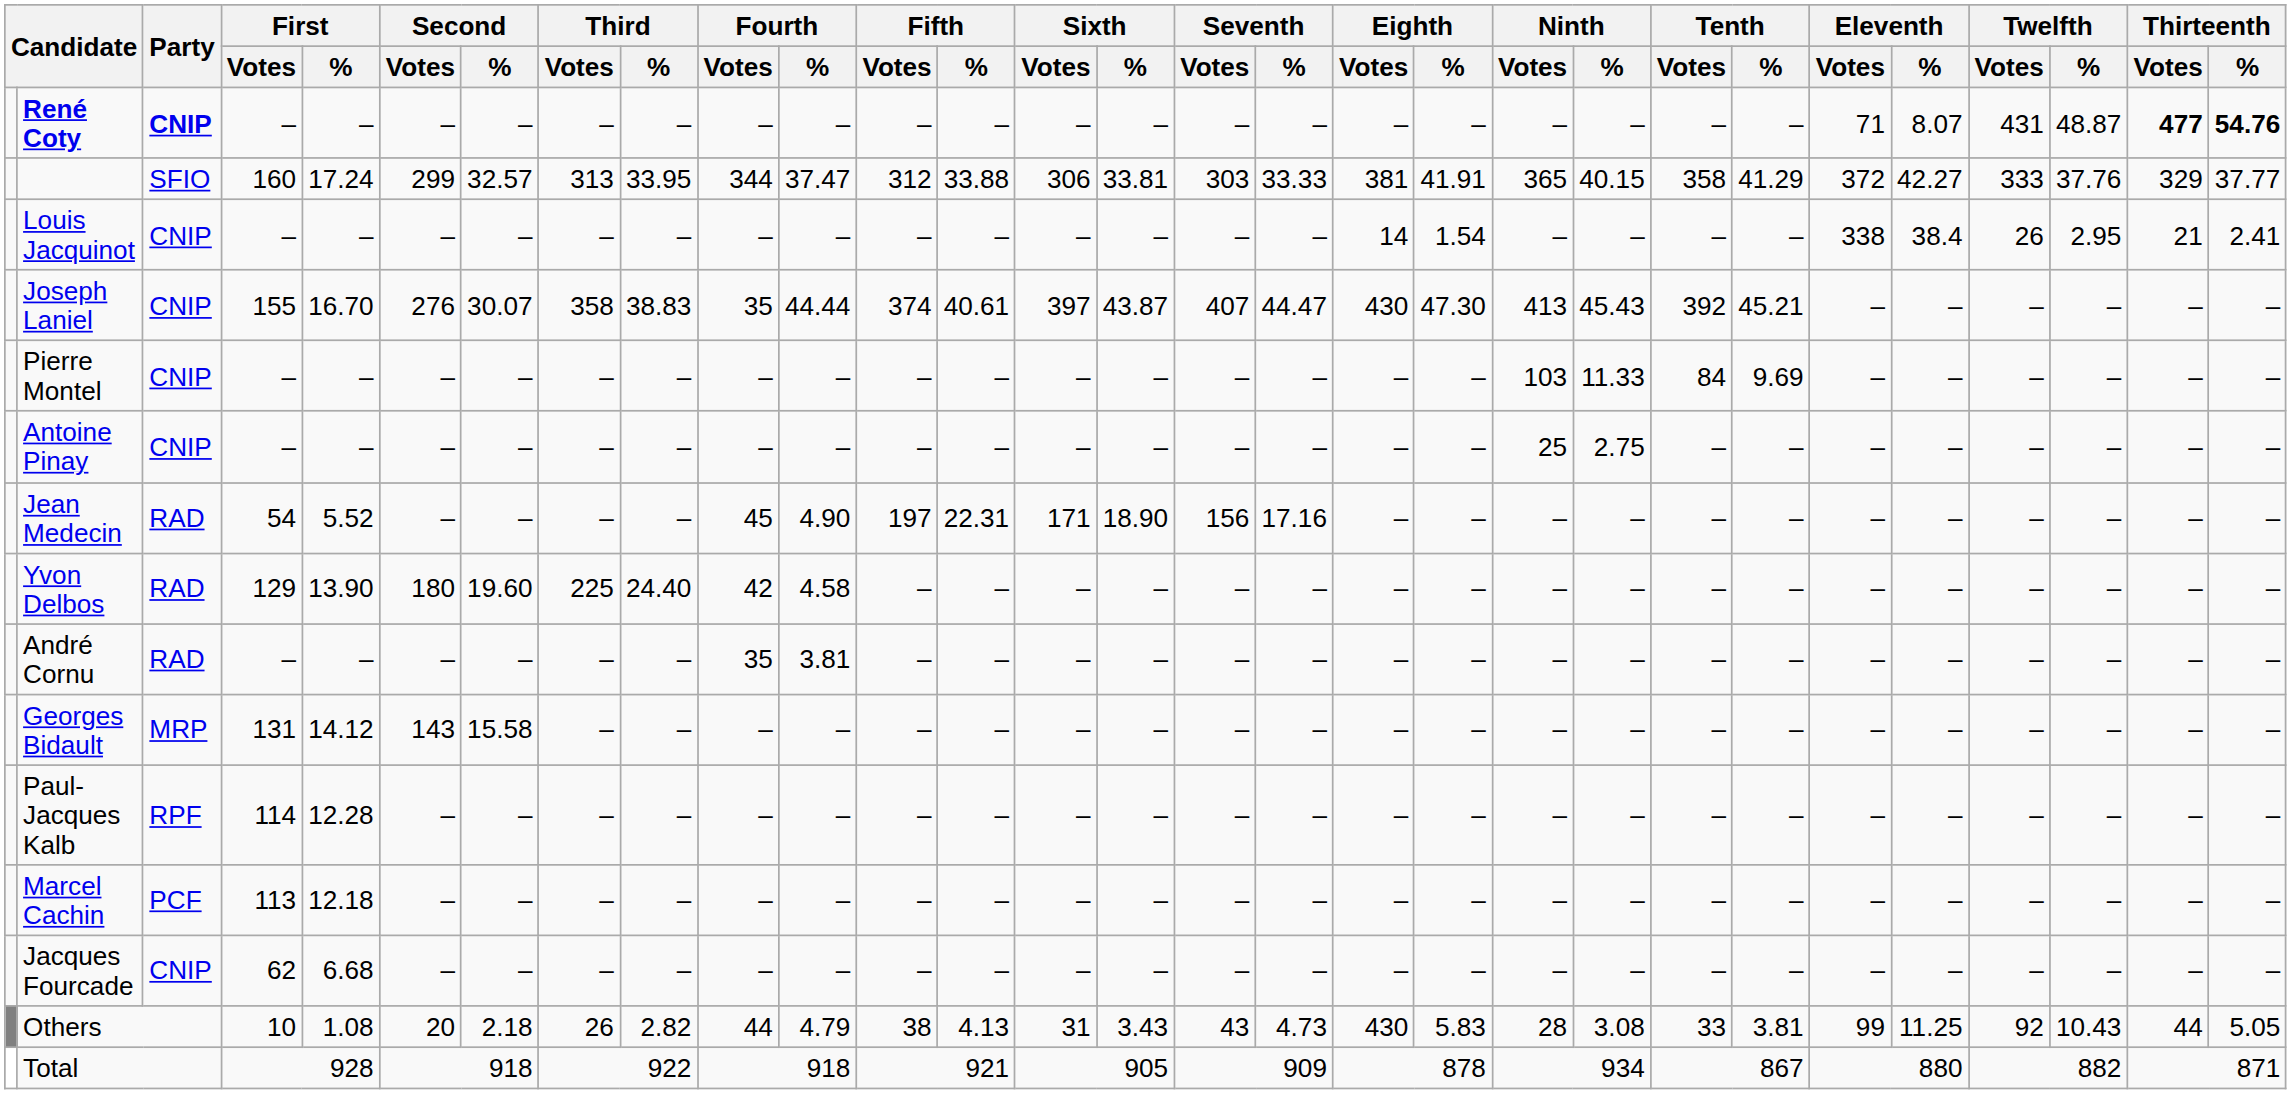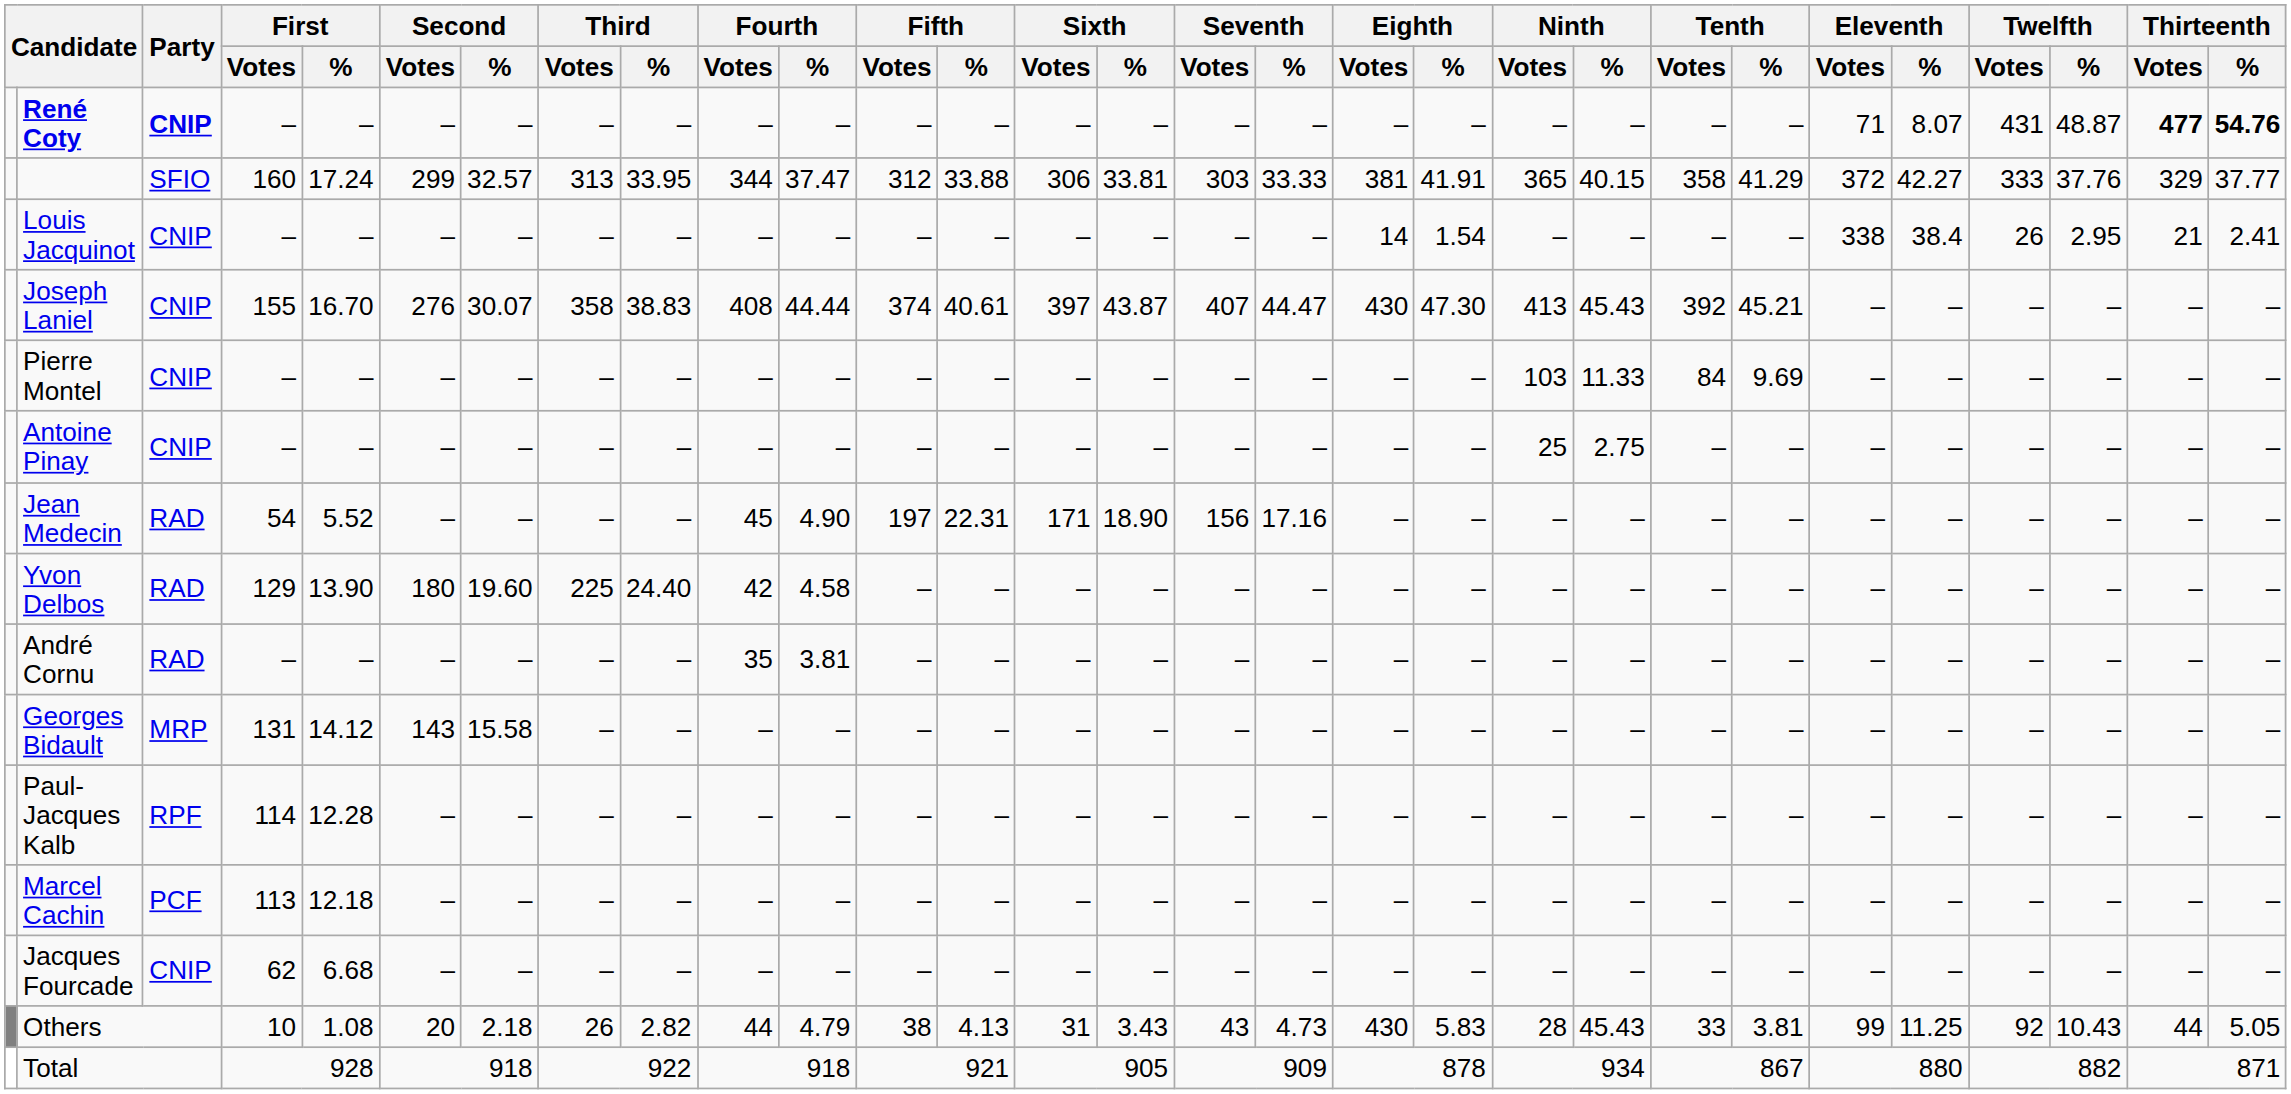(758, 306) 35 -> (751, 306) 408
(1619, 1027) 3.08 -> (1612, 1027) 45.43
